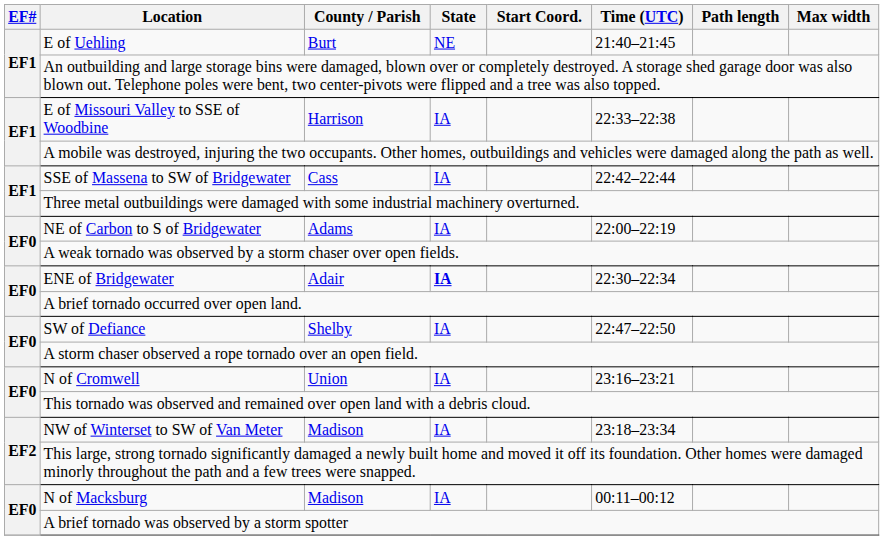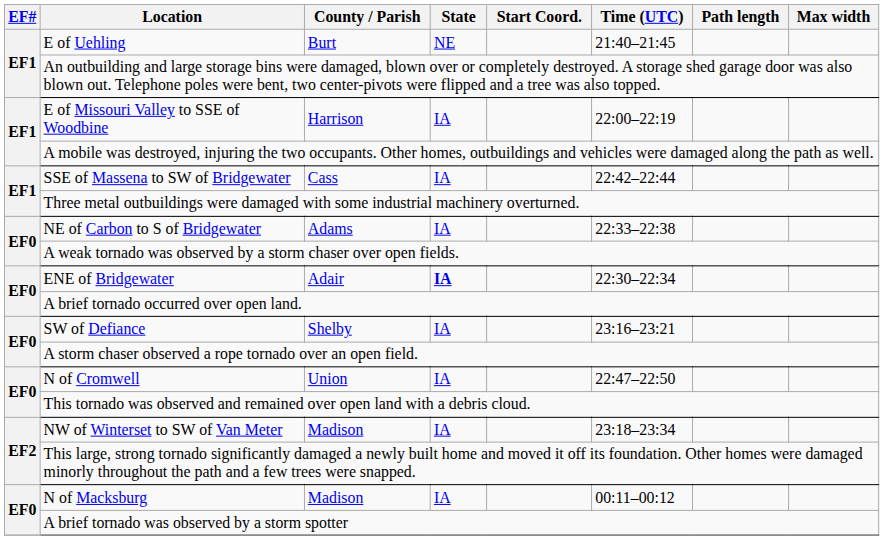(635, 119) 22:33–22:38 -> (635, 119) 22:00–22:19
(635, 228) 22:00–22:19 -> (635, 228) 22:33–22:38
(635, 329) 22:47–22:50 -> (635, 329) 23:16–23:21
(635, 379) 23:16–23:21 -> (635, 379) 22:47–22:50
